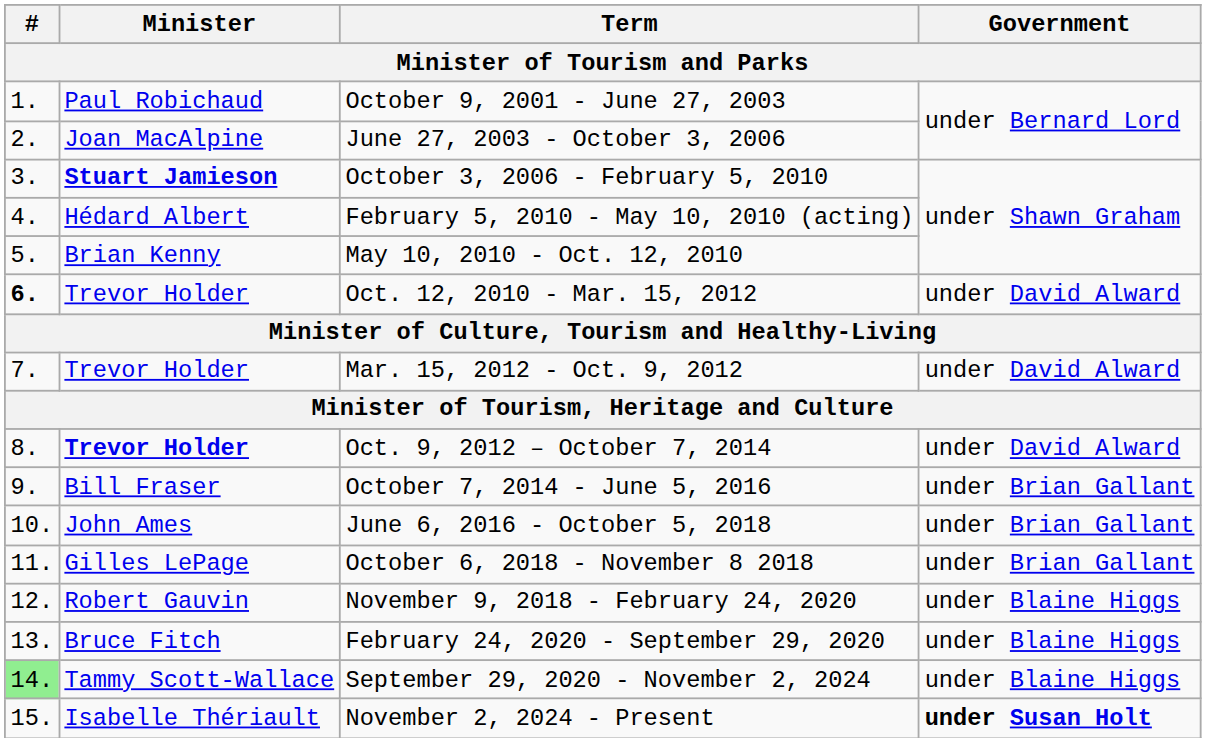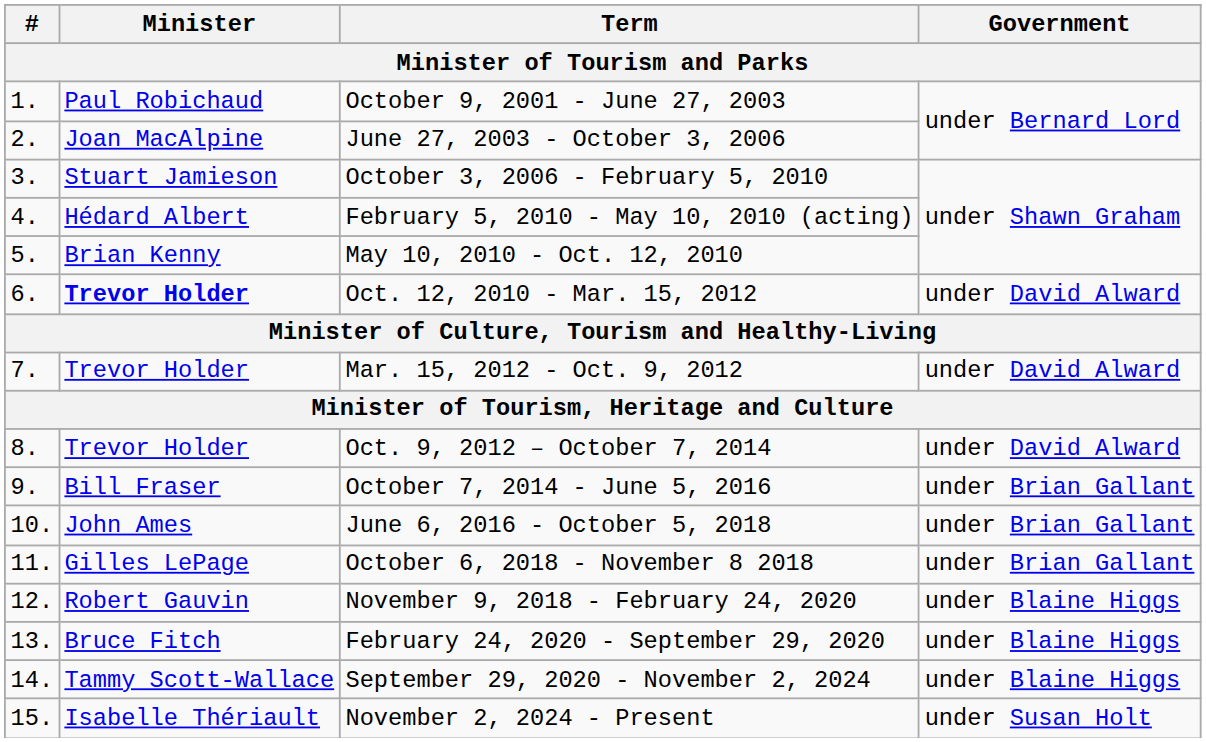(171, 178) bold -> (171, 178) normal
(25, 294) bold -> (25, 294) normal
(157, 294) normal -> (157, 294) bold
(157, 448) bold -> (157, 448) normal
(32, 680) lightgreen background -> (32, 680) no background
(1038, 718) bold -> (1038, 718) normal
